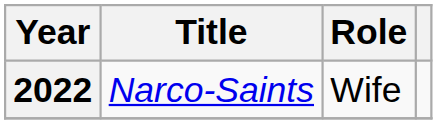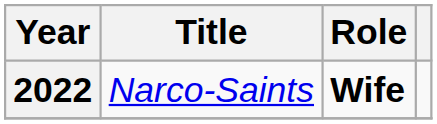(366, 88) normal -> (368, 88) bold
